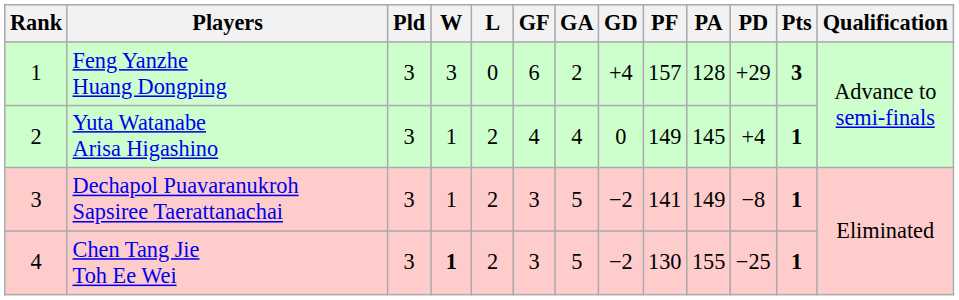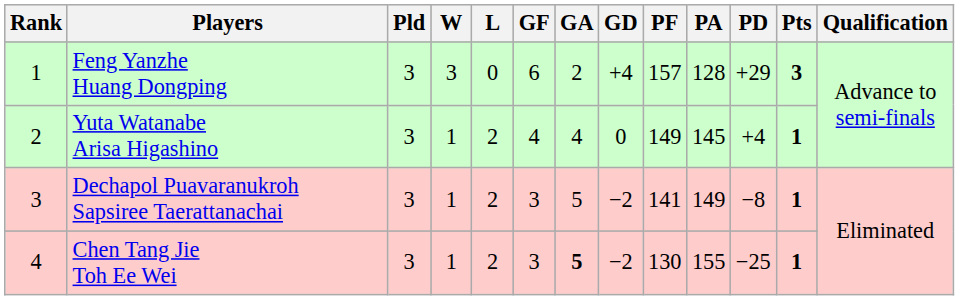(451, 262) bold -> (451, 262) normal
(577, 262) normal -> (577, 262) bold
